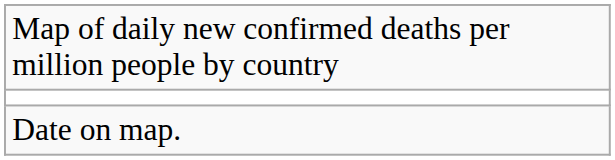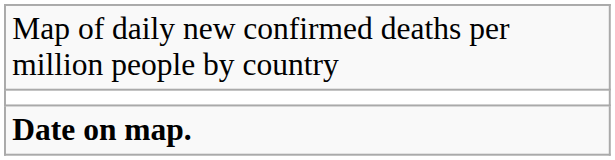(97, 129) normal -> (102, 129) bold
